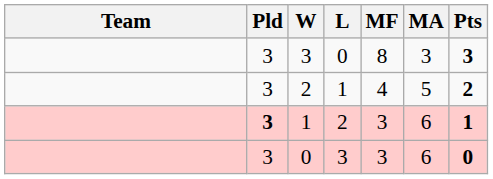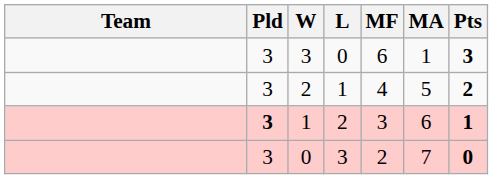(382, 55) 8 -> (382, 55) 6
(426, 55) 3 -> (426, 55) 1
(382, 156) 3 -> (382, 156) 2
(426, 156) 6 -> (426, 156) 7
